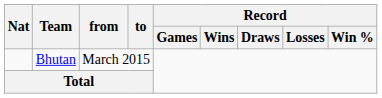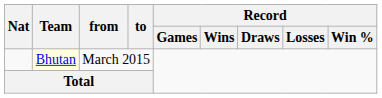(56, 59) no background -> (56, 59) lightyellow background
